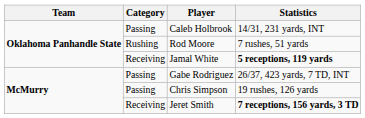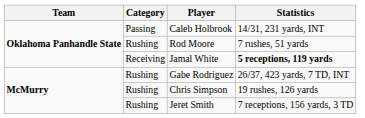(140, 74) Passing -> (142, 74) Rushing
(140, 90) Passing -> (142, 90) Rushing
(145, 105) Receiving -> (142, 105) Rushing
(298, 105) bold -> (296, 105) normal
